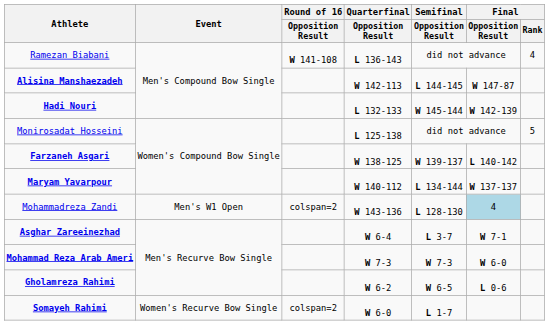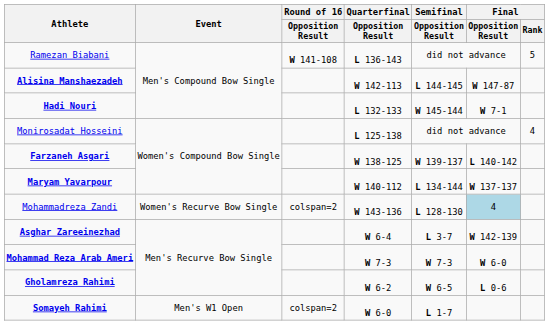(532, 55) 4 -> (532, 55) 5
(493, 111) W 142-139 -> (493, 111) W 7-1
(532, 131) 5 -> (532, 131) 4
(209, 206) Men's W1 Open -> (209, 206) Women's Recurve Bow Single
(493, 237) W 7-1 -> (493, 237) W 142-139
(209, 307) Women's Recurve Bow Single -> (209, 307) Men's W1 Open
